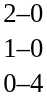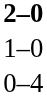(23, 13) normal -> (23, 13) bold
